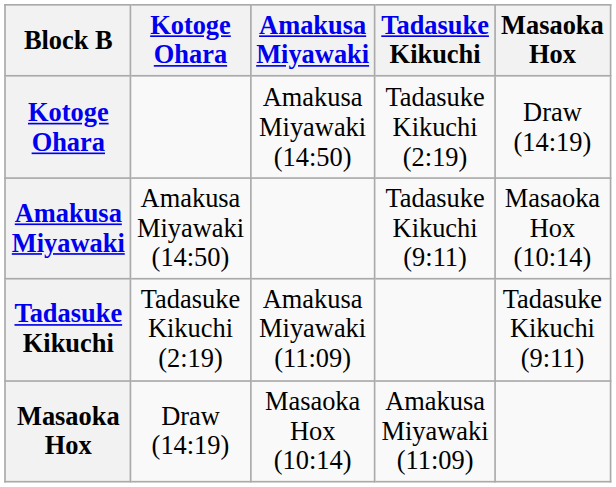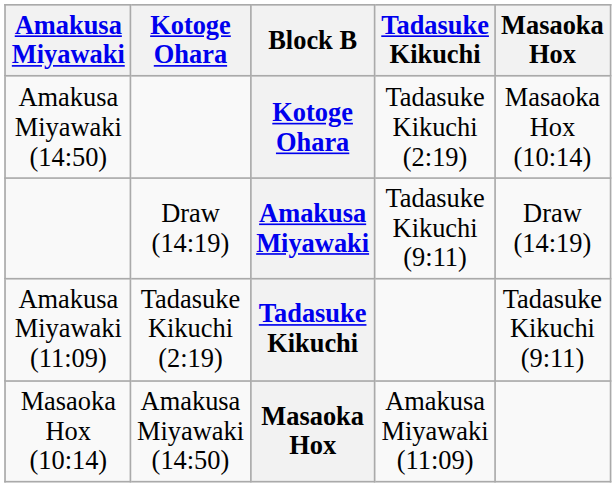columns swapped: (68, 40) <-> (313, 40)
(552, 126) Draw (14:19) -> (552, 126) Masaoka Hox (10:14)
(190, 227) Amakusa Miyawaki (14:50) -> (190, 227) Draw (14:19)
(552, 227) Masaoka Hox (10:14) -> (552, 227) Draw (14:19)
(190, 430) Draw (14:19) -> (190, 430) Amakusa Miyawaki (14:50)
